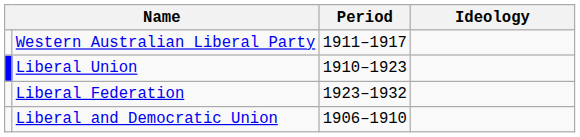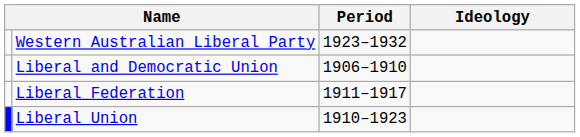(365, 43) 1911–1917 -> (365, 43) 1923–1932
rows swapped: (147, 119) <-> (77, 68)
(365, 94) 1923–1932 -> (365, 94) 1911–1917
